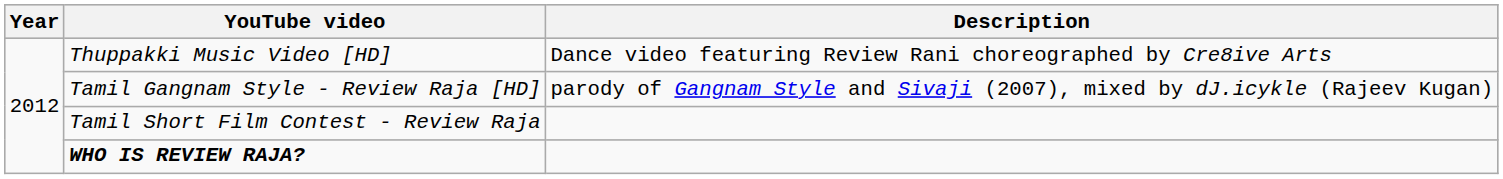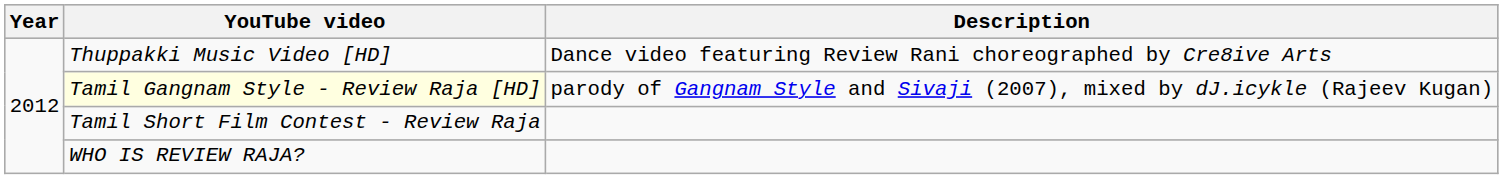(305, 89) no background -> (305, 89) lightyellow background
(187, 156) bold -> (187, 156) normal
